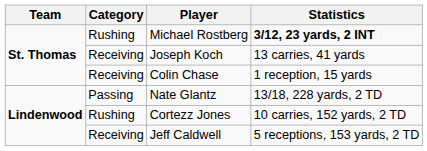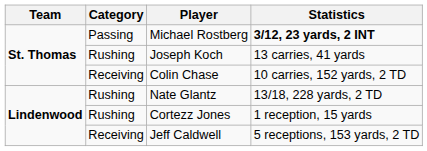(112, 35) Rushing -> (111, 35) Passing
(116, 55) Receiving -> (112, 55) Rushing
(313, 75) 1 reception, 15 yards -> (330, 75) 10 carries, 152 yards, 2 TD
(111, 95) Passing -> (112, 95) Rushing
(330, 115) 10 carries, 152 yards, 2 TD -> (313, 115) 1 reception, 15 yards
